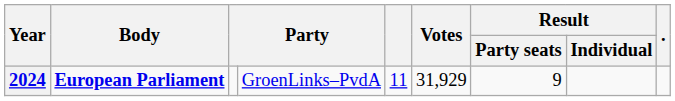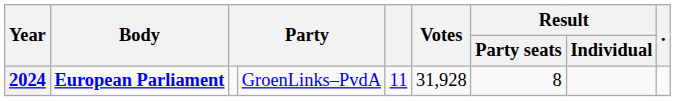(441, 80) 31,929 -> (441, 80) 31,928
(557, 80) 9 -> (557, 80) 8
